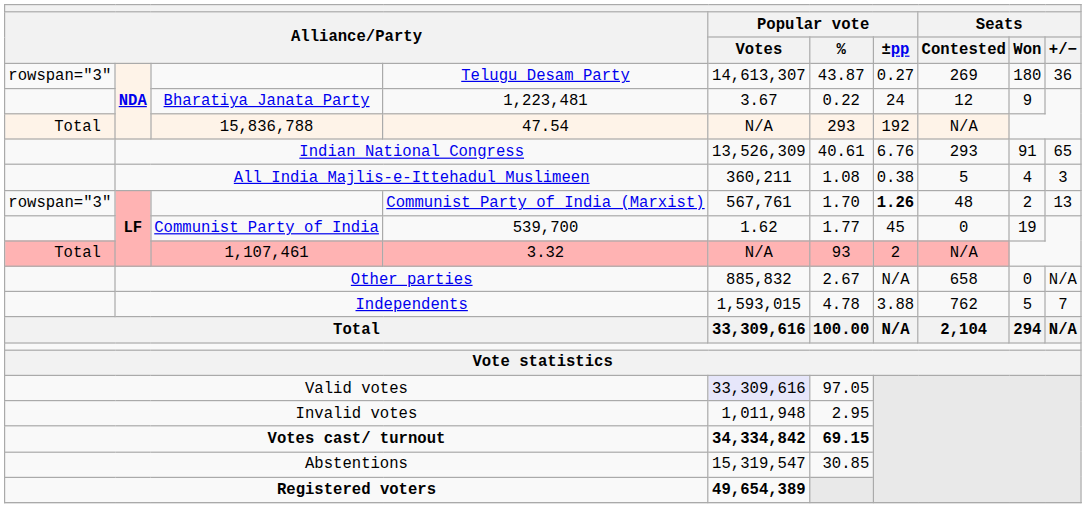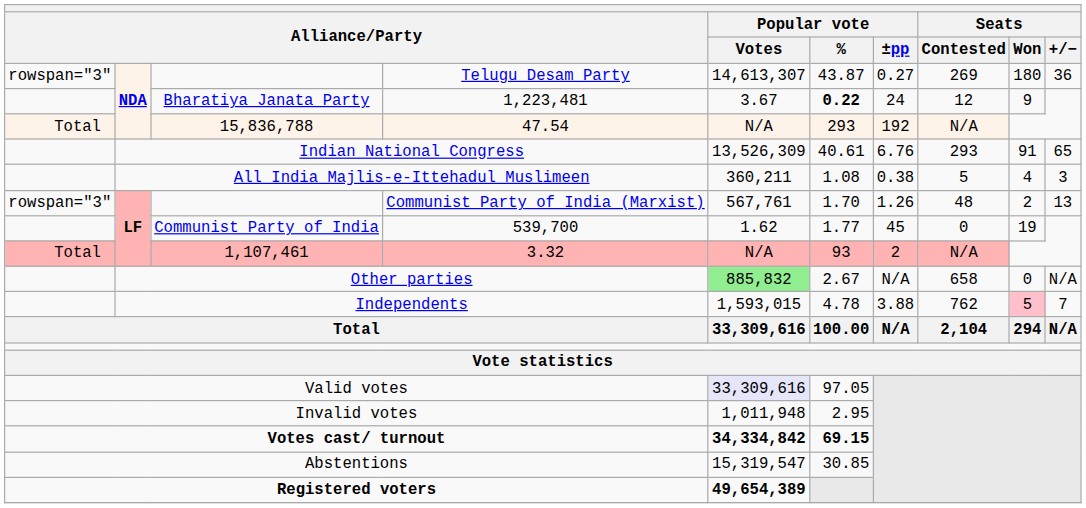(841, 101) normal -> (841, 101) bold
(895, 203) bold -> (895, 203) normal
(759, 279) no background -> (759, 279) lightgreen background
(1027, 304) no background -> (1027, 304) pink background
